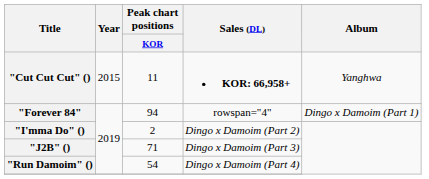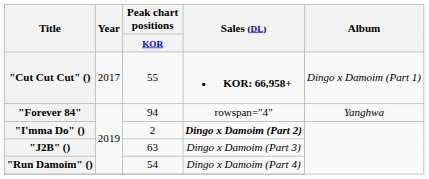(109, 77) 2015 -> (109, 77) 2017
(153, 77) 11 -> (153, 77) 55
(361, 77) Yanghwa -> (364, 77) Dingo x Damoim (Part 1)
(361, 112) Dingo x Damoim (Part 1) -> (364, 112) Yanghwa
(242, 130) normal -> (244, 130) bold
(153, 147) 71 -> (153, 147) 63
